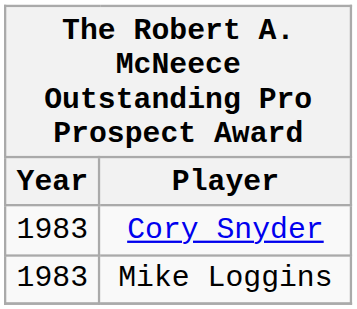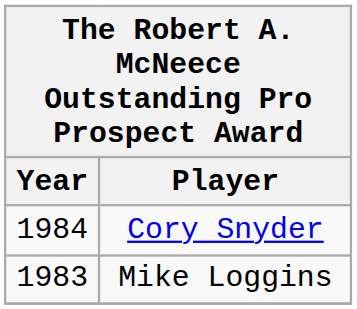(52, 230) 1983 -> (52, 230) 1984
